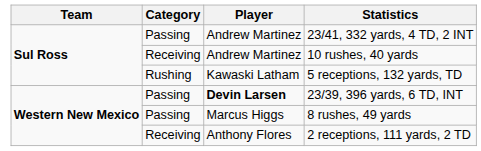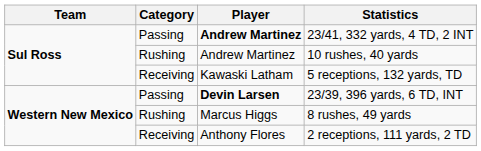(254, 35) normal -> (251, 35) bold
(173, 55) Receiving -> (162, 55) Rushing
(168, 75) Rushing -> (167, 75) Receiving
(168, 115) Passing -> (162, 115) Rushing
